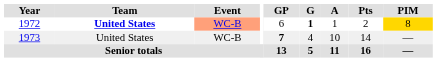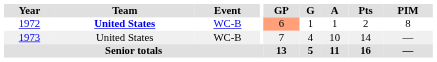(227, 24) lightsalmon background -> (227, 24) no background
(281, 24) no background -> (281, 24) lightsalmon background
(310, 24) bold -> (310, 24) normal
(408, 24) gold background -> (408, 24) no background
(281, 37) bold -> (281, 37) normal
